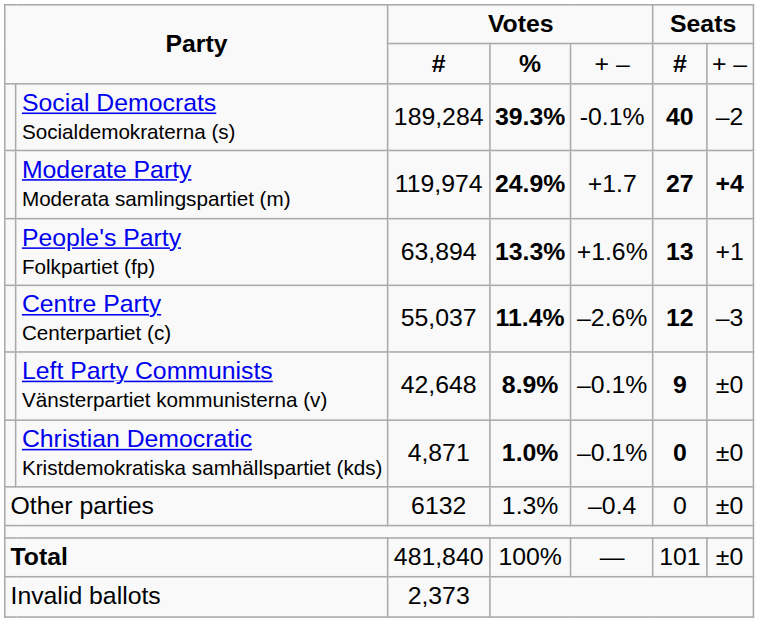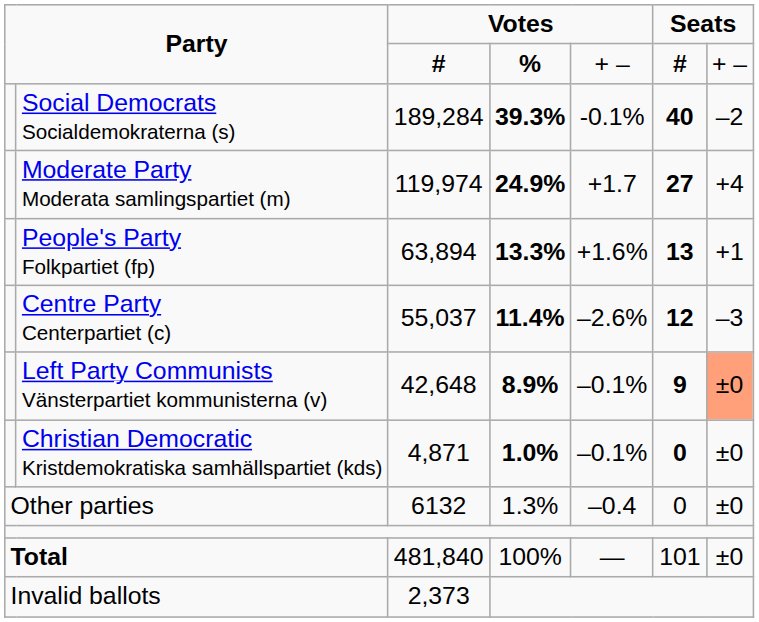(730, 184) bold -> (730, 184) normal
(730, 385) no background -> (730, 385) lightsalmon background
